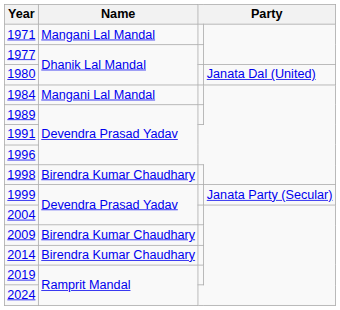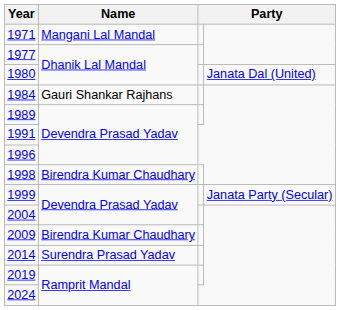(98, 94) Mangani Lal Mandal -> (107, 94) Gauri Shankar Rajhans
(118, 255) Birendra Kumar Chaudhary -> (108, 255) Surendra Prasad Yadav
